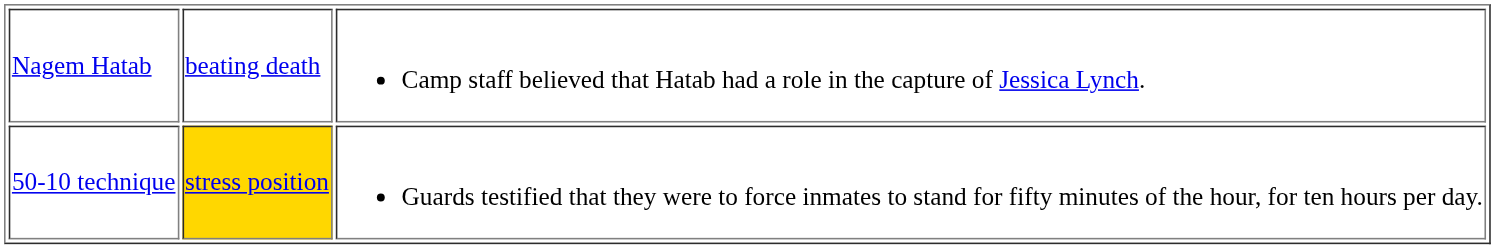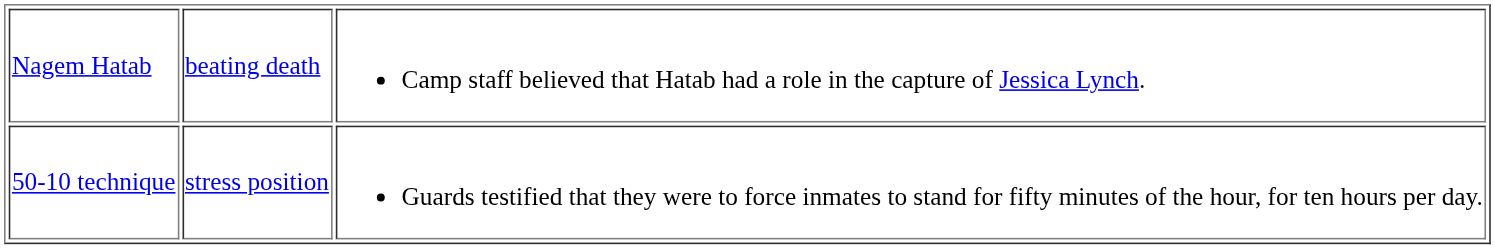(257, 182) gold background -> (257, 182) no background
